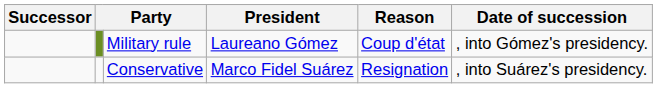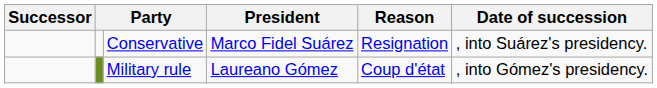rows swapped: (155, 69) <-> (149, 43)
